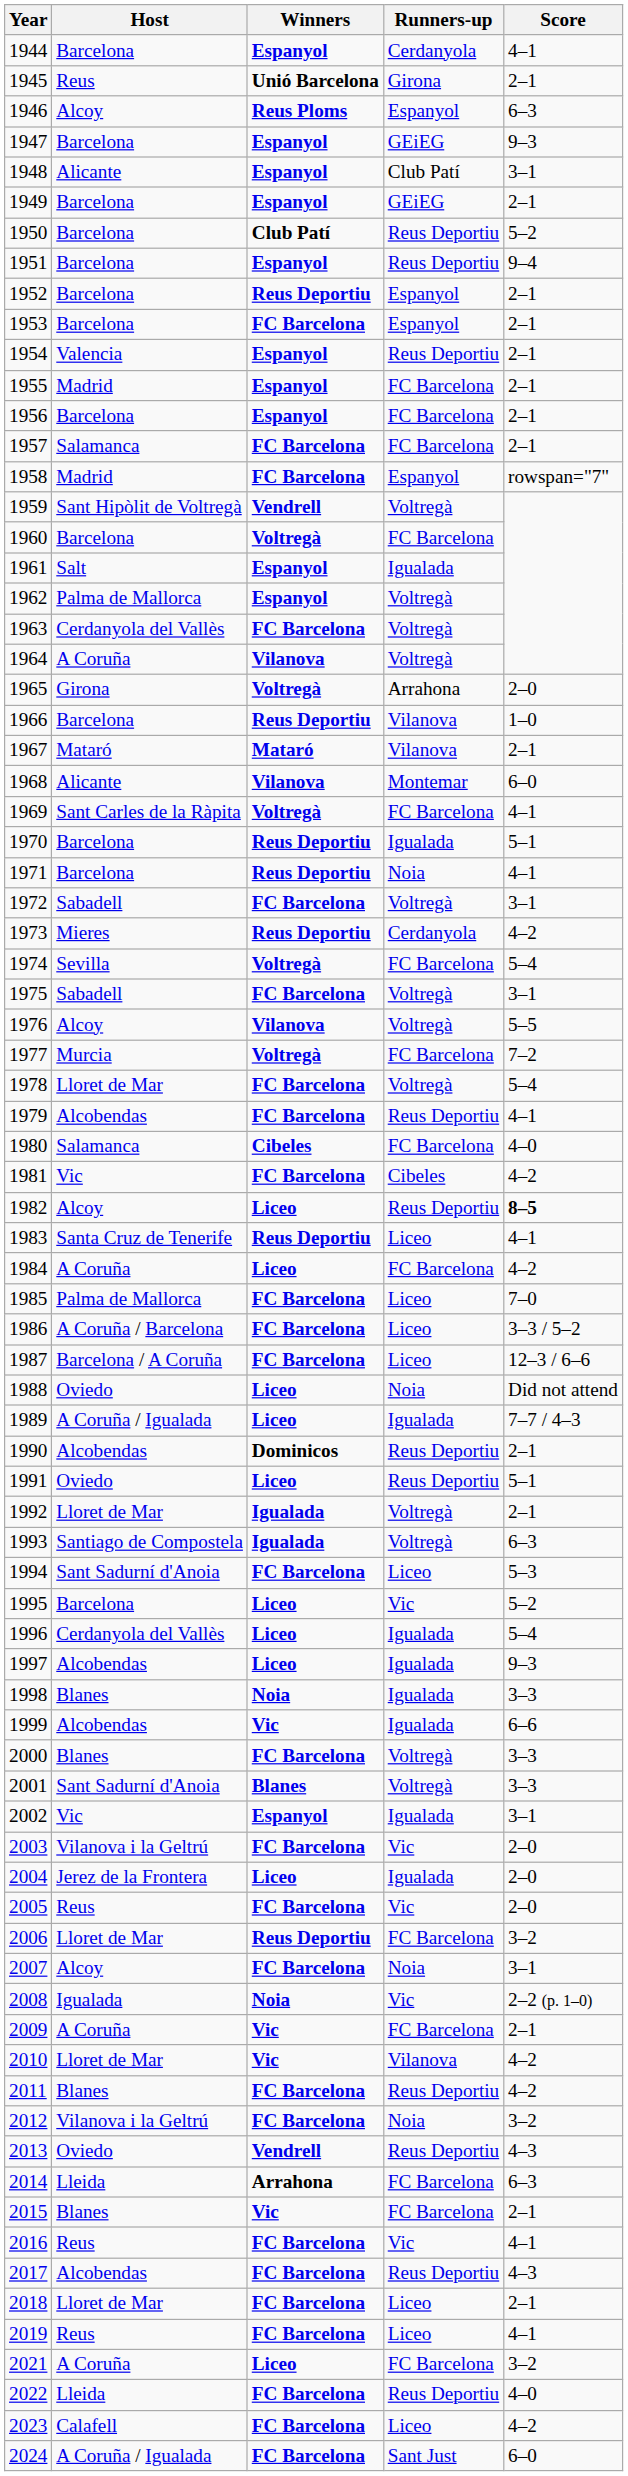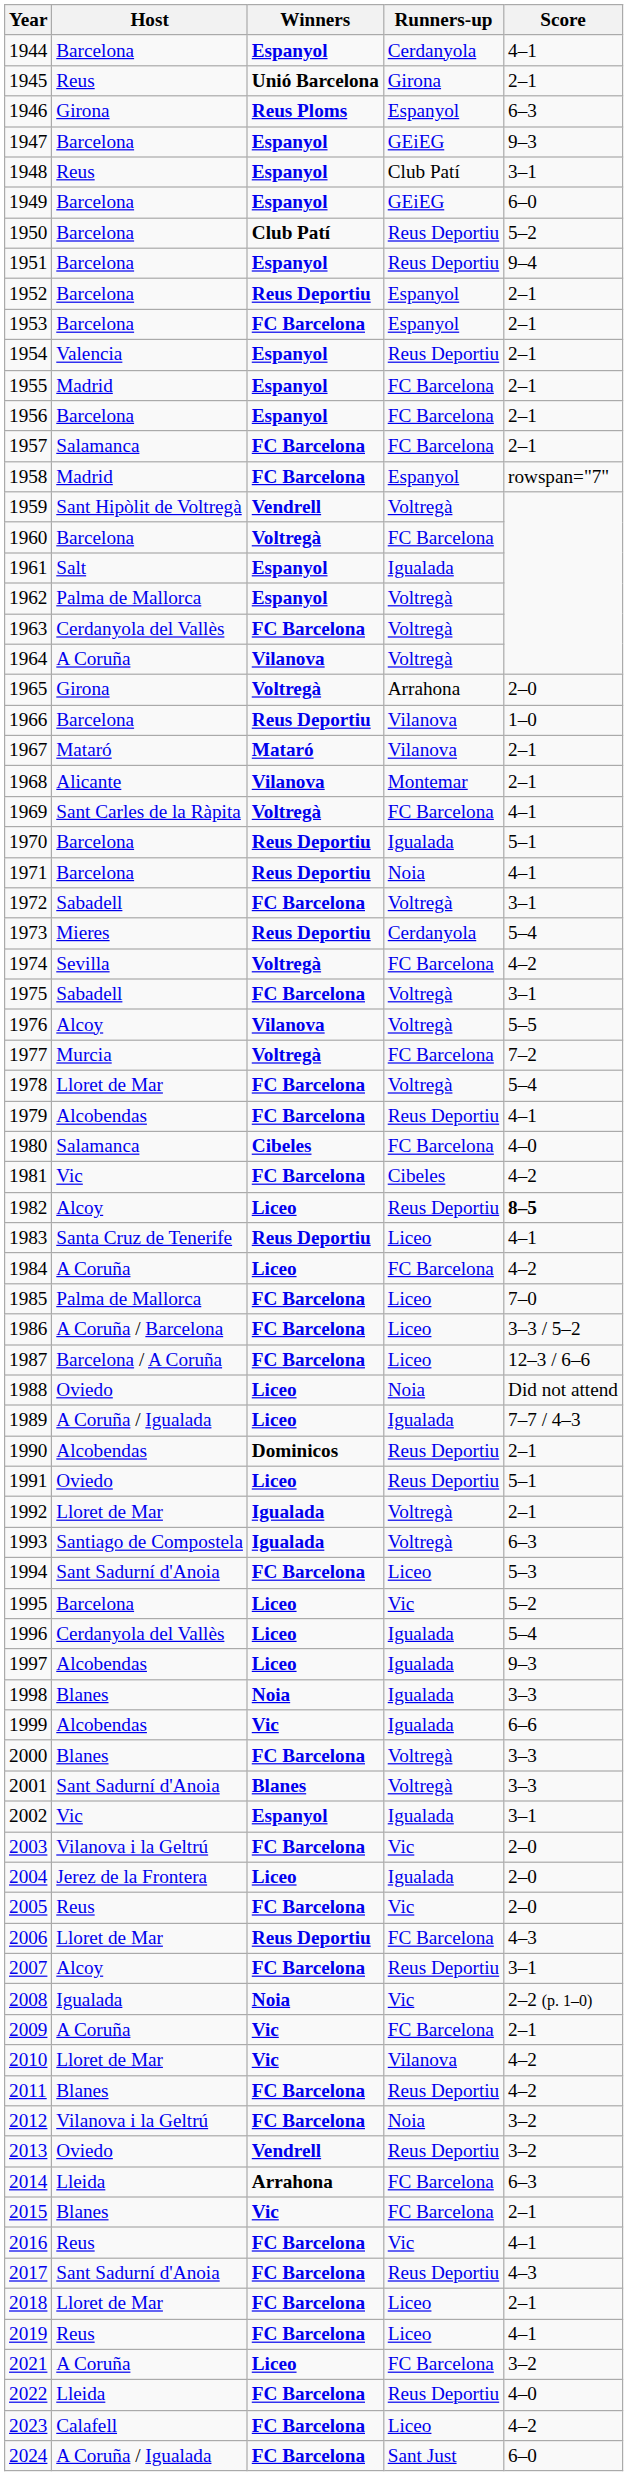(80, 111) Alcoy -> (83, 111) Girona
(89, 171) Alicante -> (75, 171) Reus
(522, 202) 2–1 -> (522, 202) 6–0
(522, 780) 6–0 -> (522, 780) 2–1
(522, 933) 4–2 -> (522, 933) 5–4
(522, 963) 5–4 -> (522, 963) 4–2
(522, 1938) 3–2 -> (522, 1938) 4–3
(406, 1968) Noia -> (443, 1968) Reus Deportiu
(522, 2151) 4–3 -> (522, 2151) 3–2
(102, 2273) Alcobendas -> (138, 2273) Sant Sadurní d'Anoia
